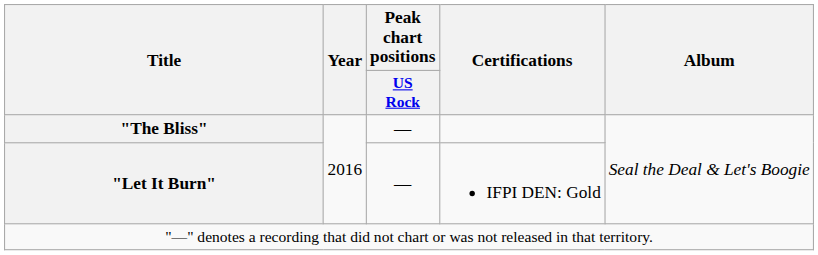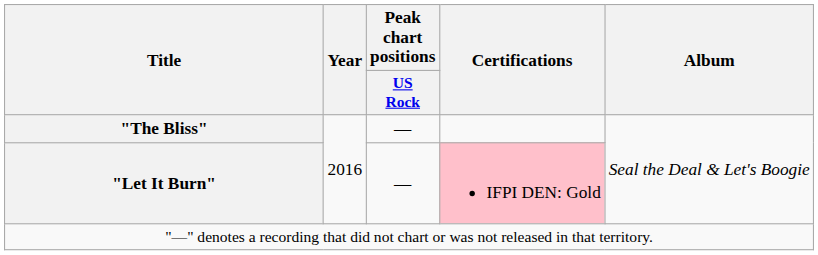(522, 193) no background -> (522, 193) pink background
